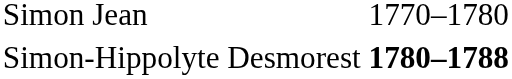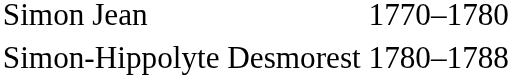(439, 57) bold -> (439, 57) normal
